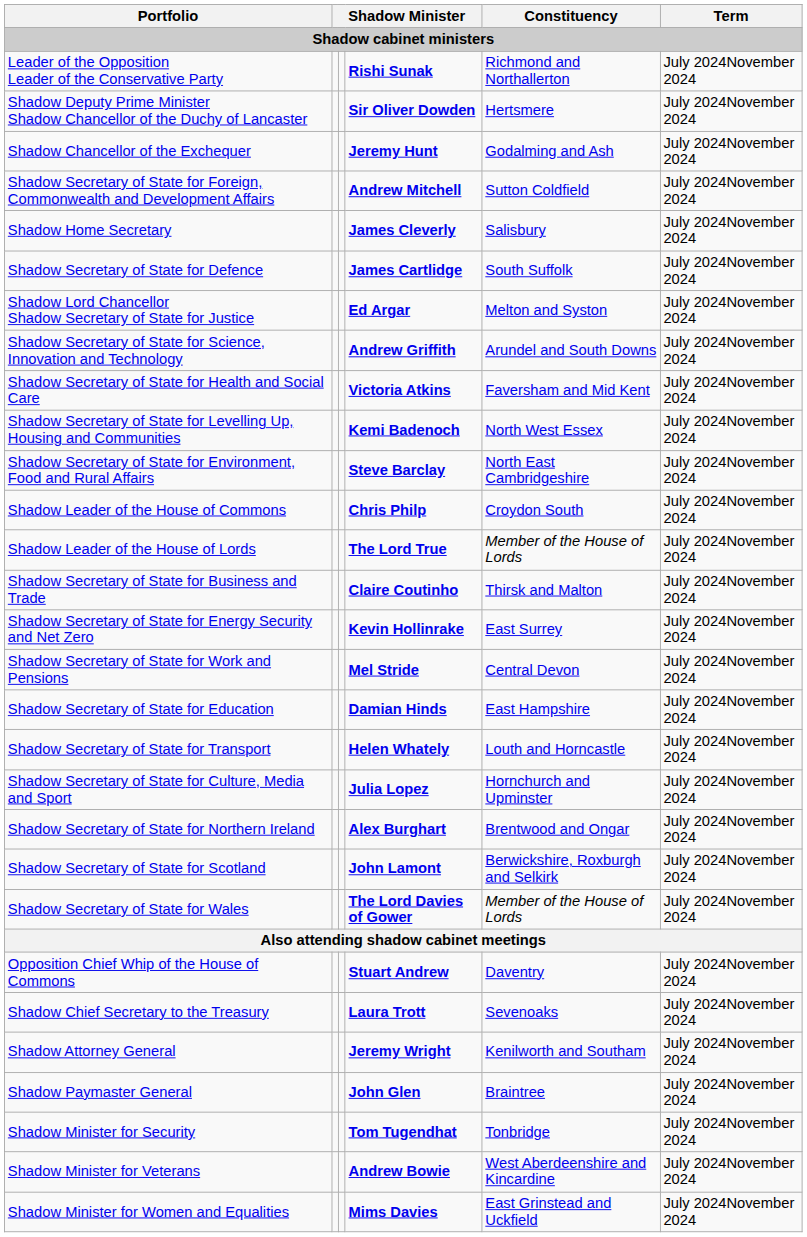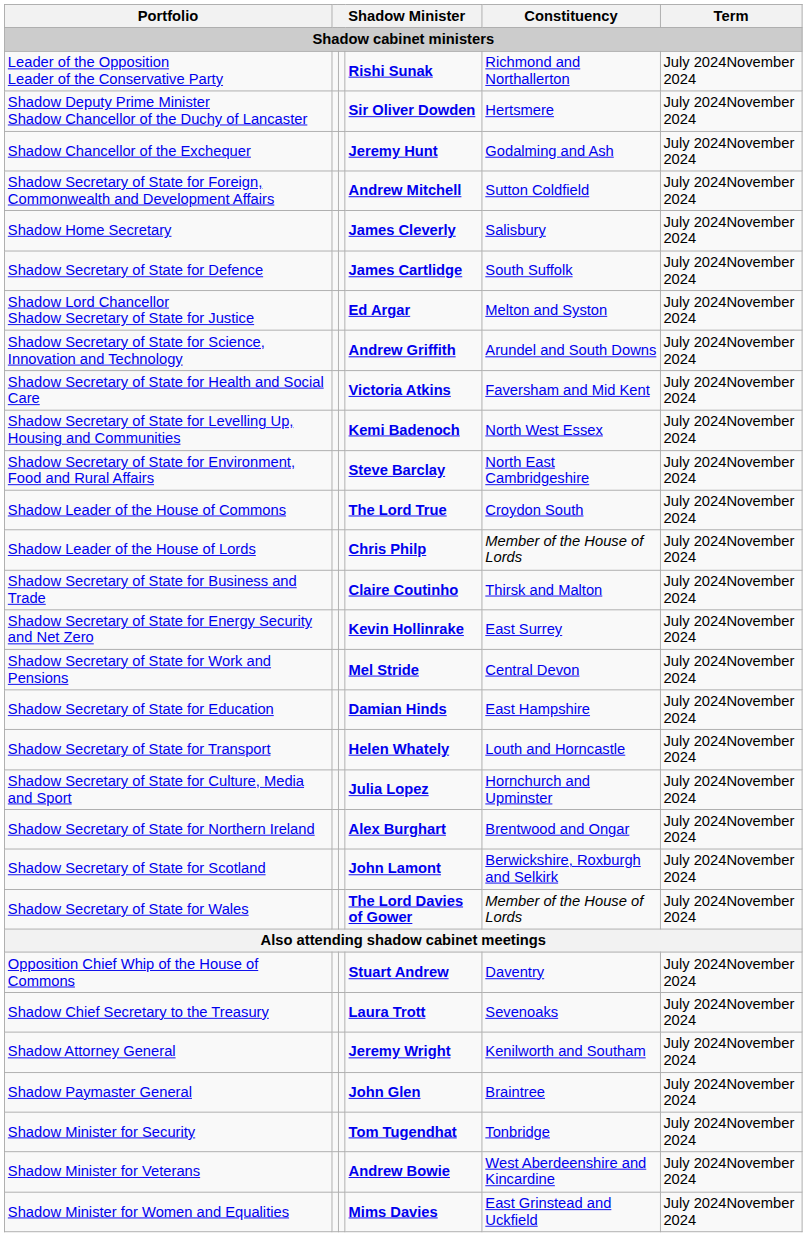(387, 510) Chris Philp -> (398, 510) The Lord True
(398, 550) The Lord True -> (387, 550) Chris Philp
